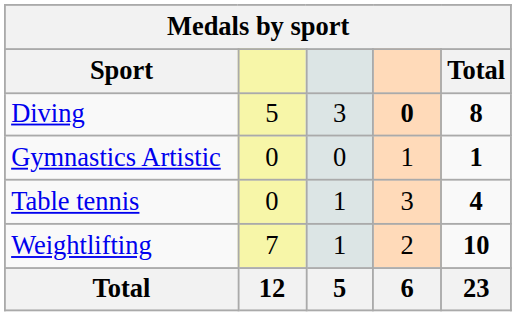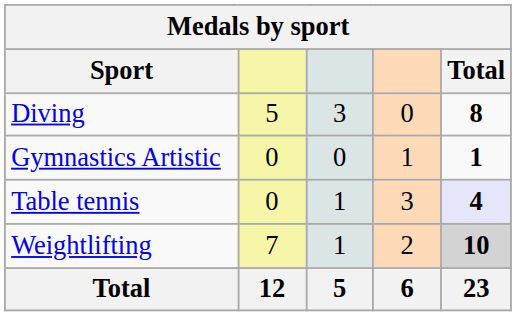(407, 114) bold -> (407, 114) normal
(476, 201) no background -> (476, 201) lavender background
(476, 245) no background -> (476, 245) lightgrey background
